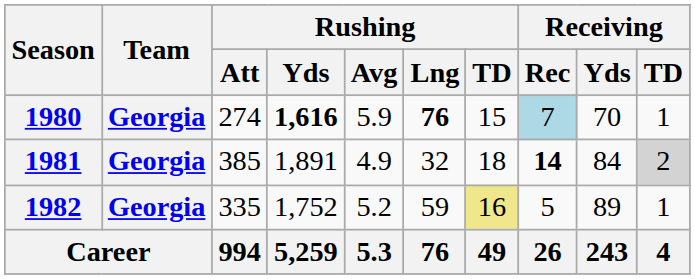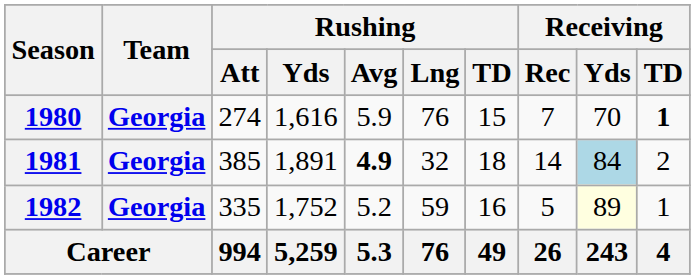(306, 116) bold -> (306, 116) normal
(435, 116) bold -> (435, 116) normal
(548, 116) lightblue background -> (548, 116) no background
(663, 116) normal -> (663, 116) bold
(374, 161) normal -> (374, 161) bold
(548, 161) bold -> (548, 161) normal
(607, 161) no background -> (607, 161) lightblue background
(663, 161) lightgrey background -> (663, 161) no background
(492, 206) khaki background -> (492, 206) no background
(607, 206) no background -> (607, 206) lightyellow background
